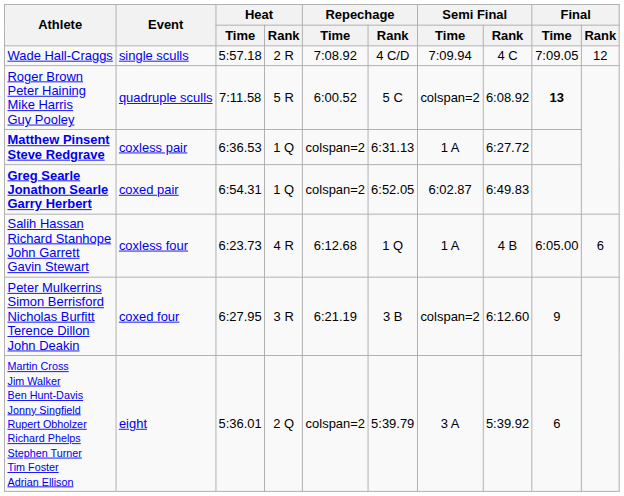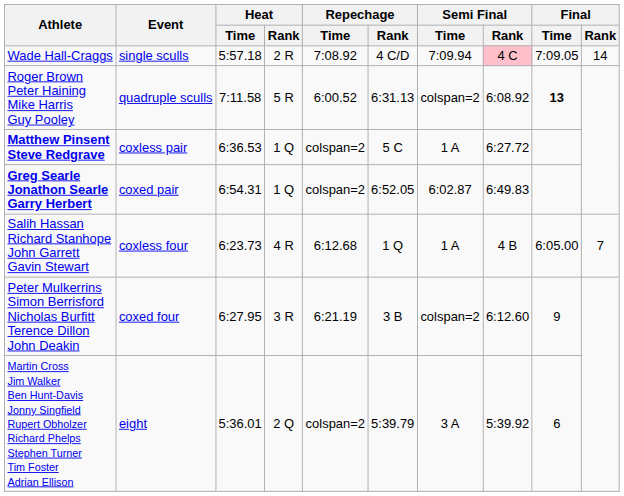(507, 56) no background -> (507, 56) pink background
(600, 56) 12 -> (600, 56) 14
(393, 98) 5 C -> (393, 98) 6:31.13
(393, 147) 6:31.13 -> (393, 147) 5 C
(600, 246) 6 -> (600, 246) 7
